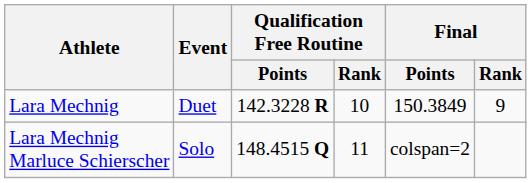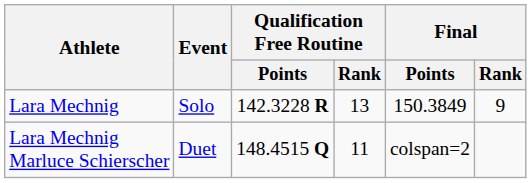(197, 106) Duet -> (196, 106) Solo
(360, 106) 10 -> (360, 106) 13
(196, 149) Solo -> (197, 149) Duet
